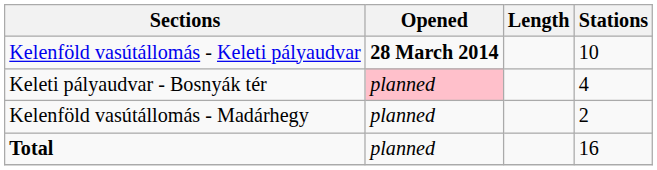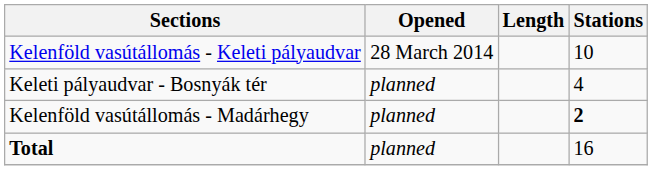(434, 52) bold -> (432, 52) normal
(403, 84) pink background -> (403, 84) no background
(584, 116) normal -> (579, 116) bold
